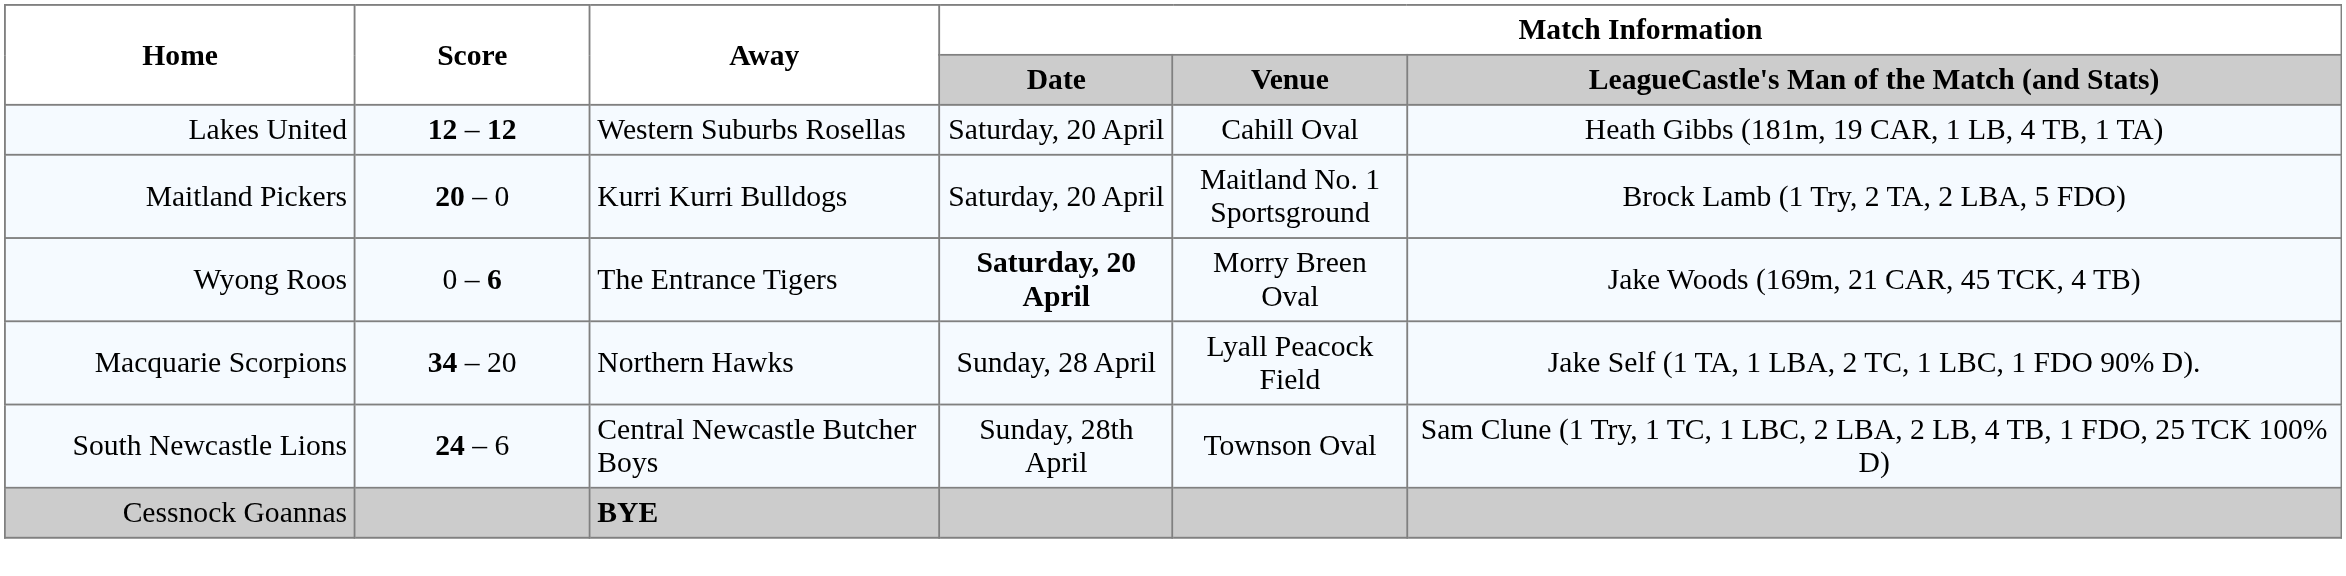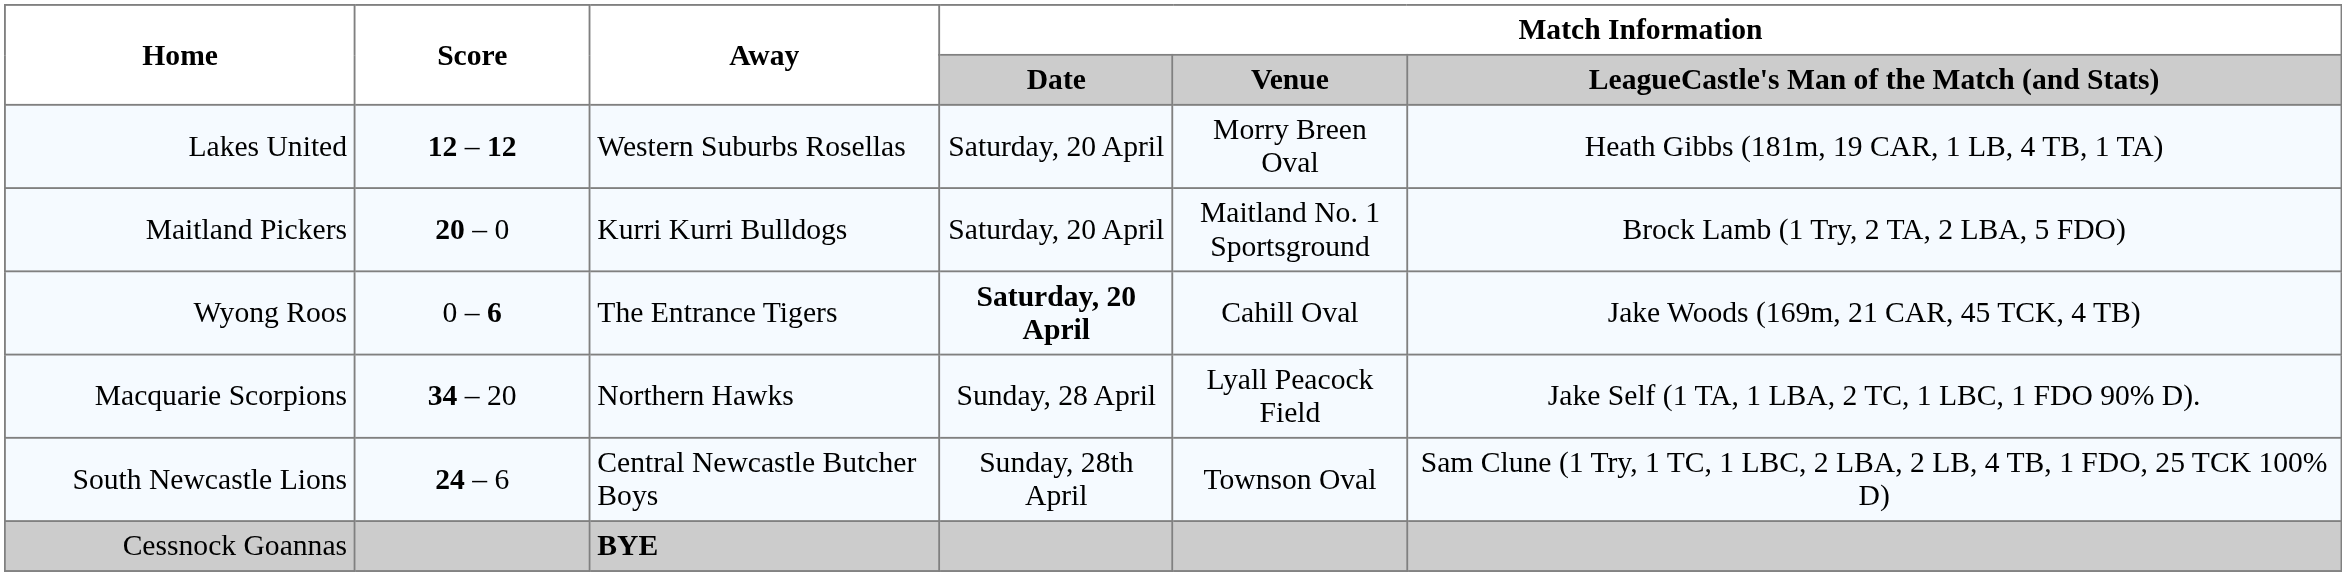(1290, 129) Cahill Oval -> (1290, 146) Morry Breen Oval
(1290, 279) Morry Breen Oval -> (1290, 312) Cahill Oval
